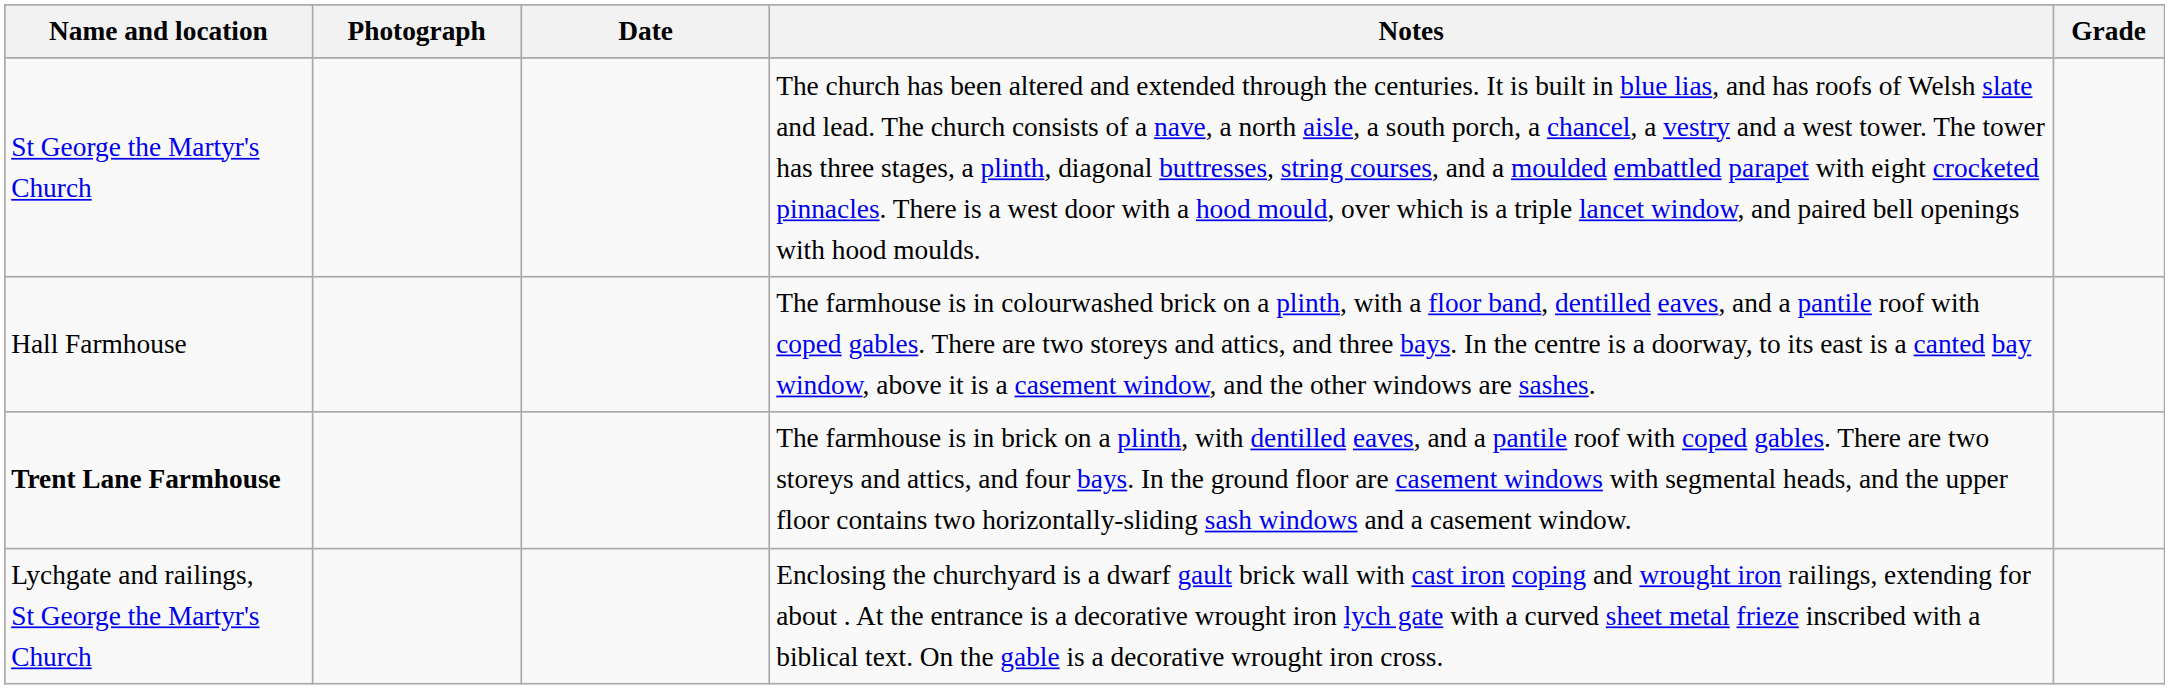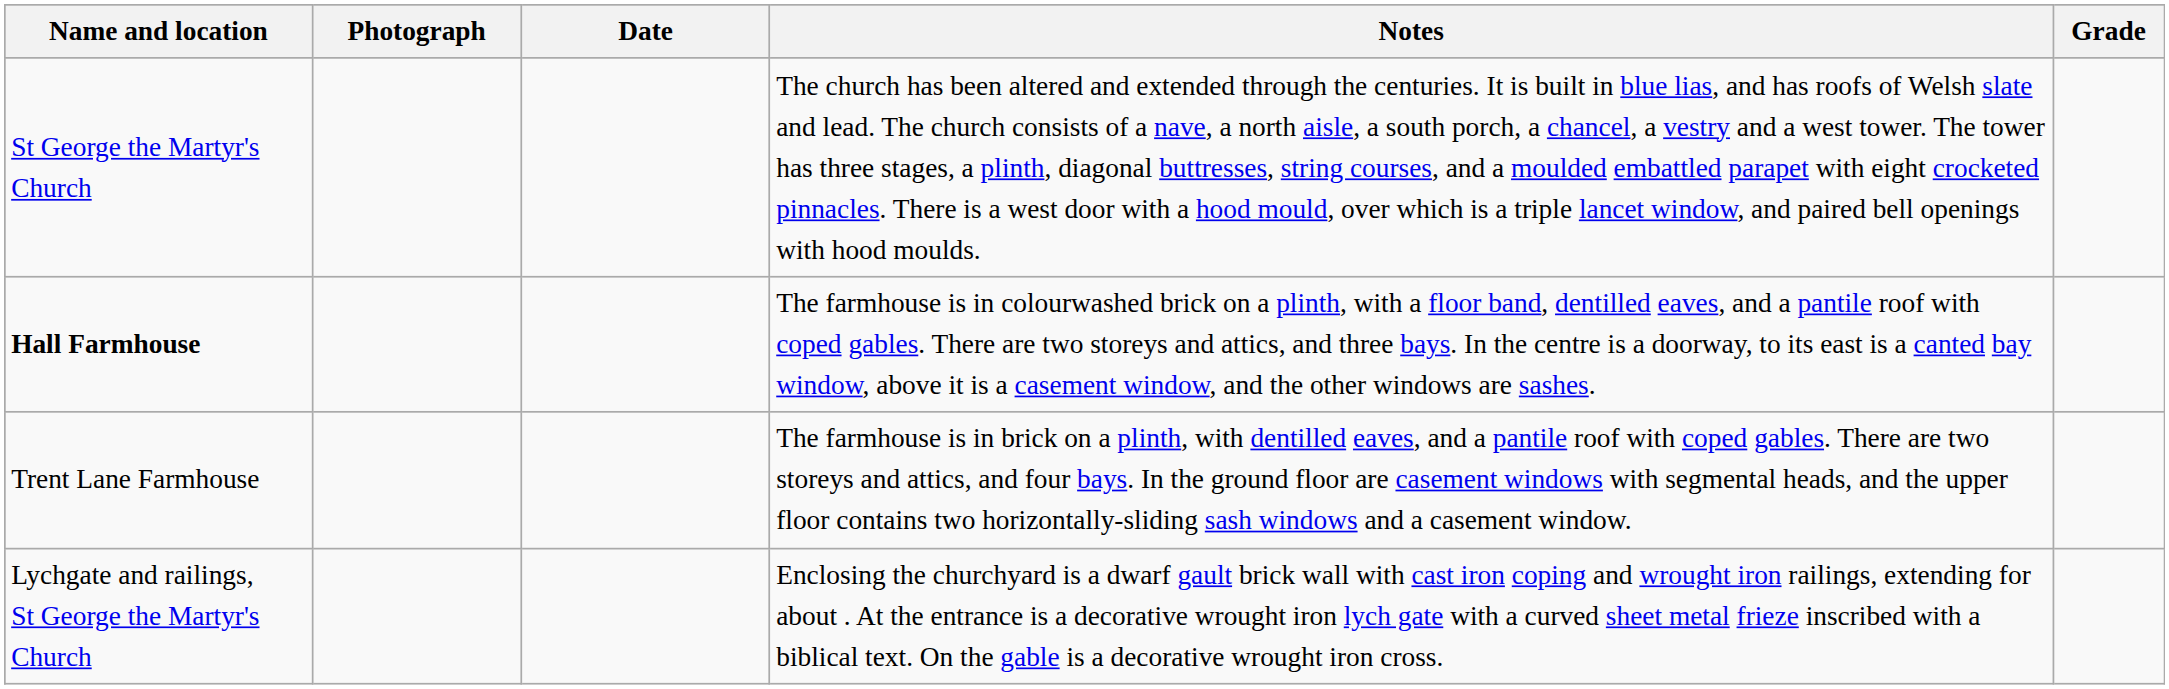(99, 343) normal -> (106, 343) bold
(146, 479) bold -> (135, 479) normal
